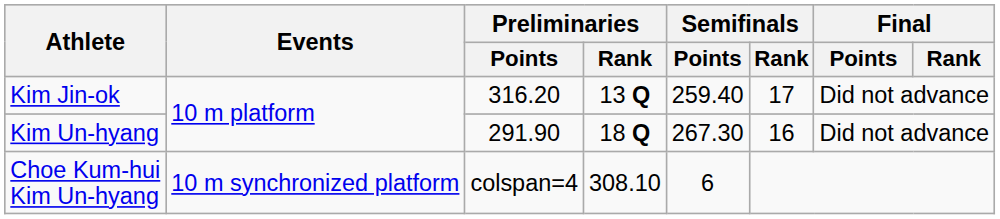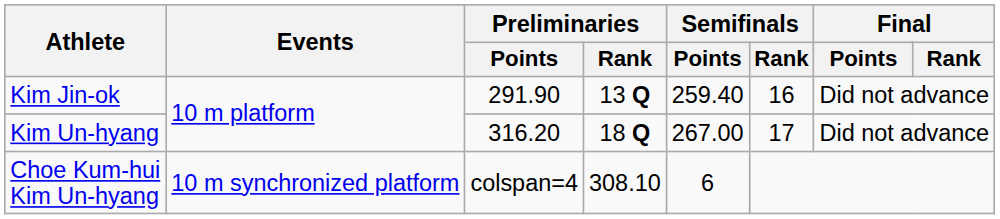(524, 96) 316.20 -> (524, 96) 291.90
(781, 96) 17 -> (781, 96) 16
(524, 133) 291.90 -> (524, 133) 316.20
(708, 133) 267.30 -> (708, 133) 267.00
(781, 133) 16 -> (781, 133) 17
